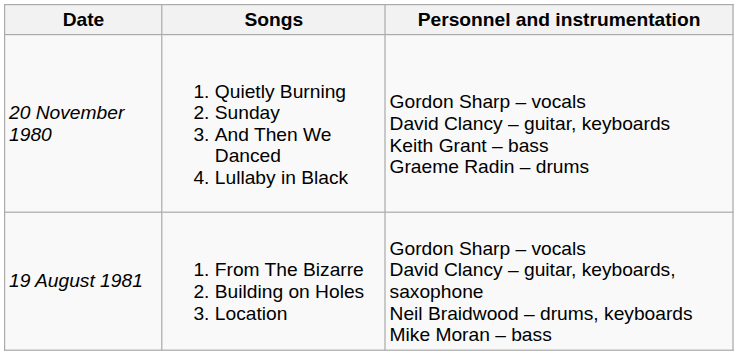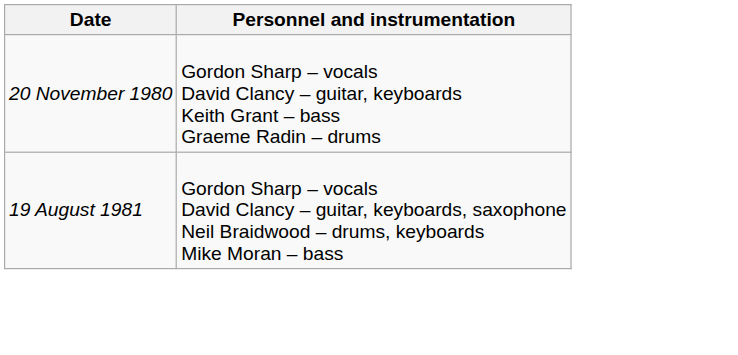- column: (274, 19)
